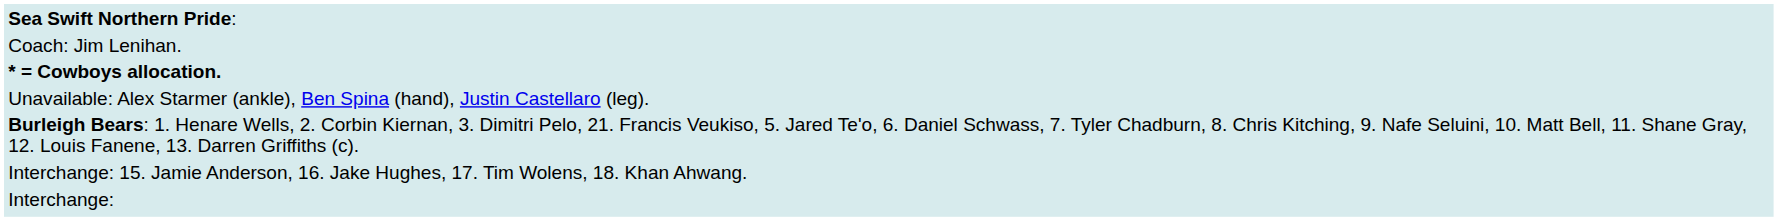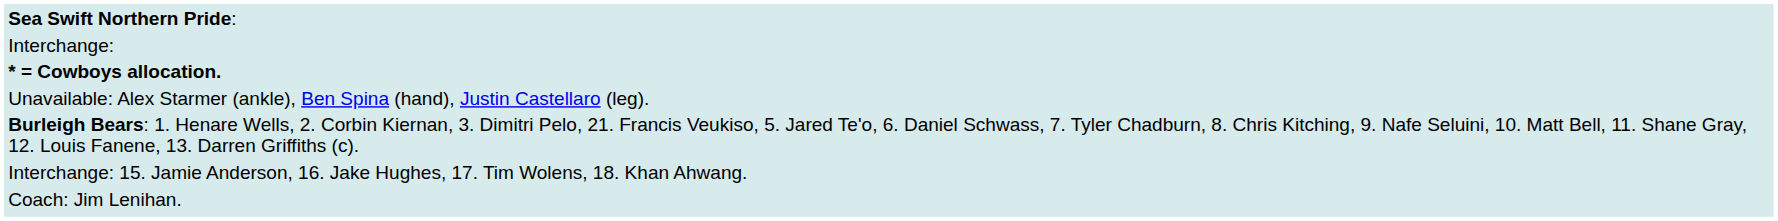(95, 45) Coach: Jim Lenihan. -> (61, 45) Interchange:
(61, 199) Interchange: -> (95, 199) Coach: Jim Lenihan.
